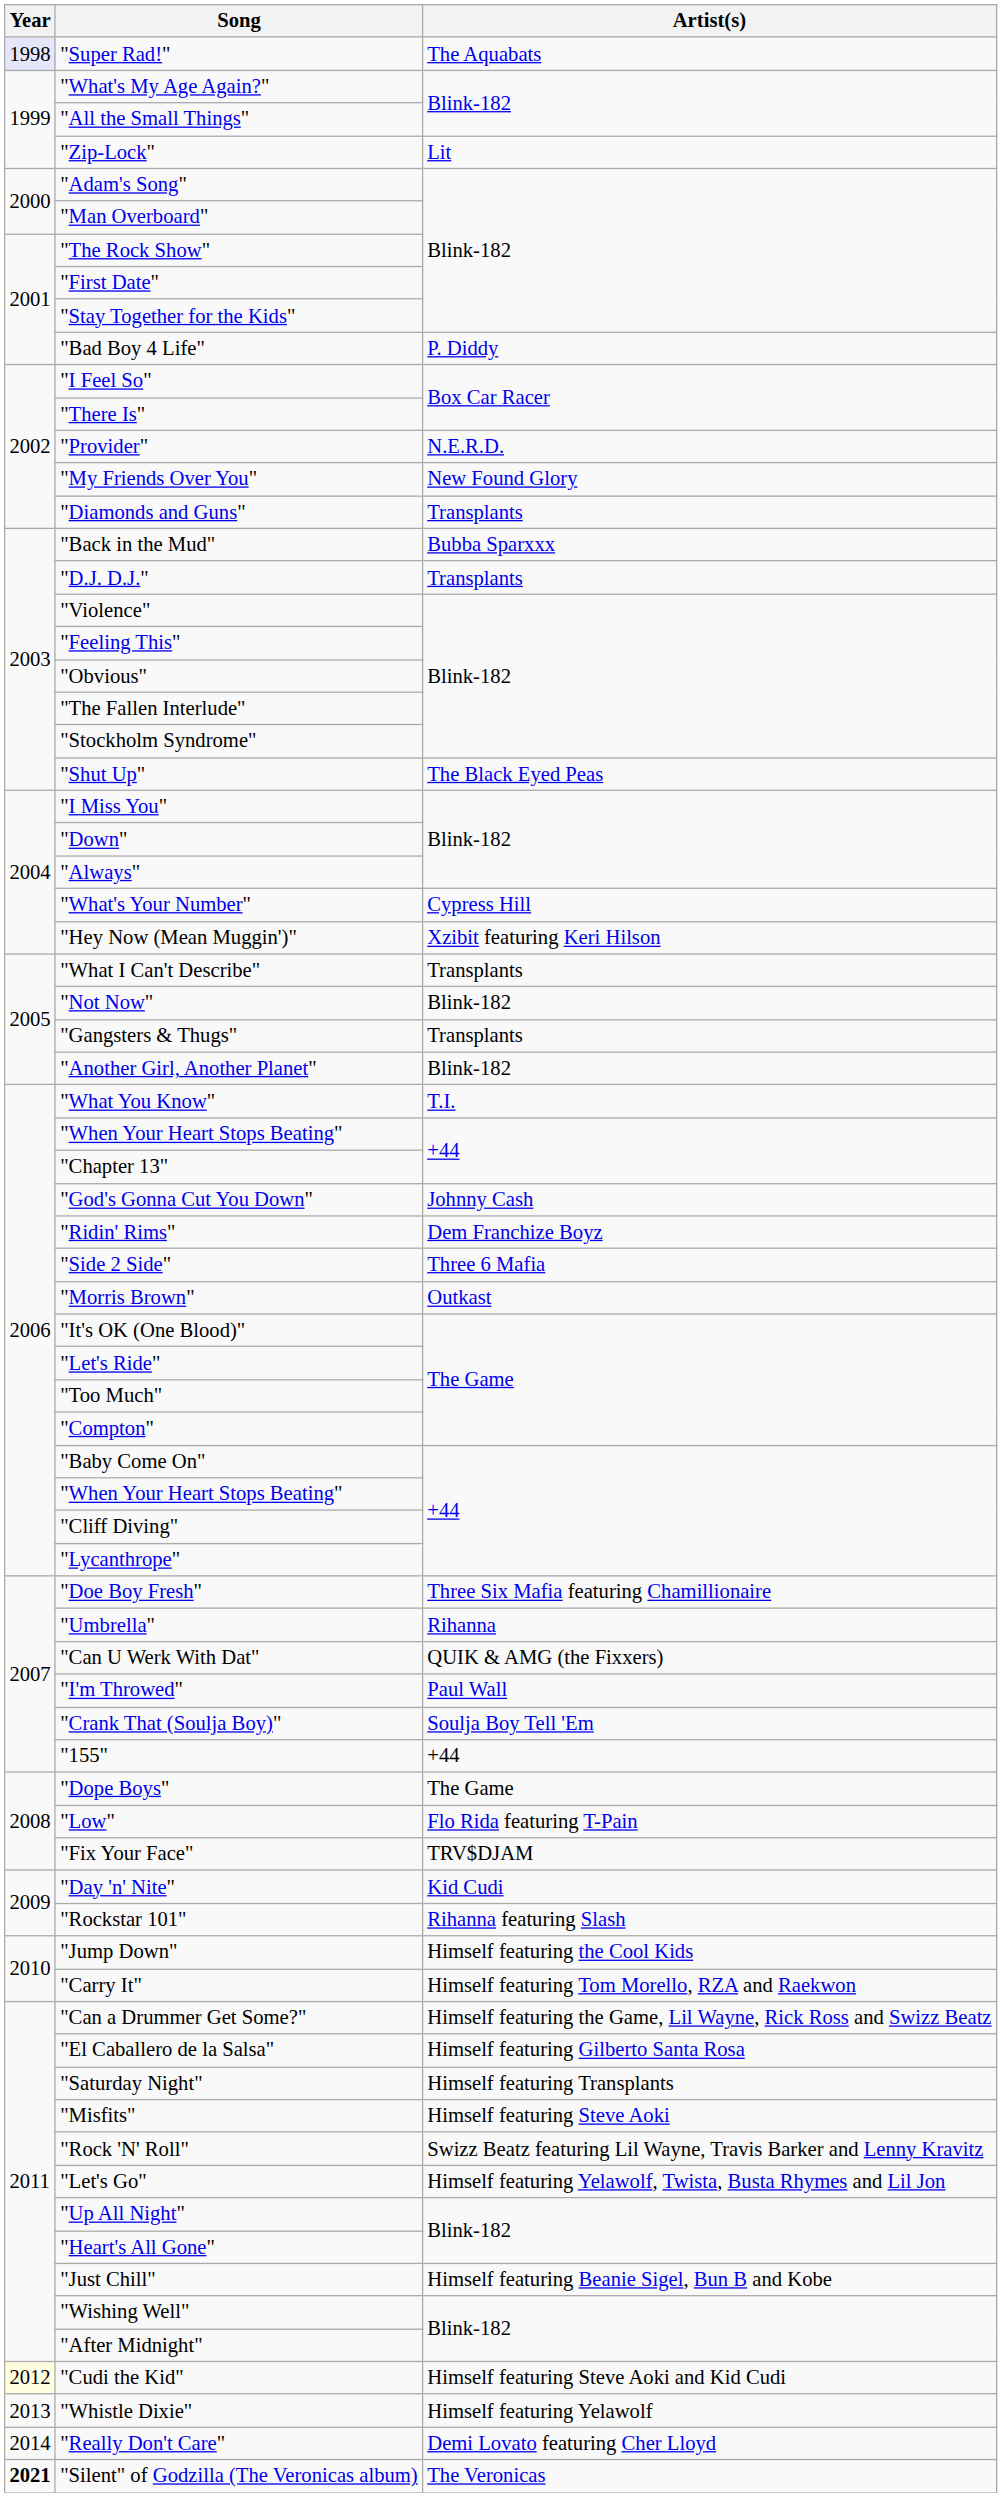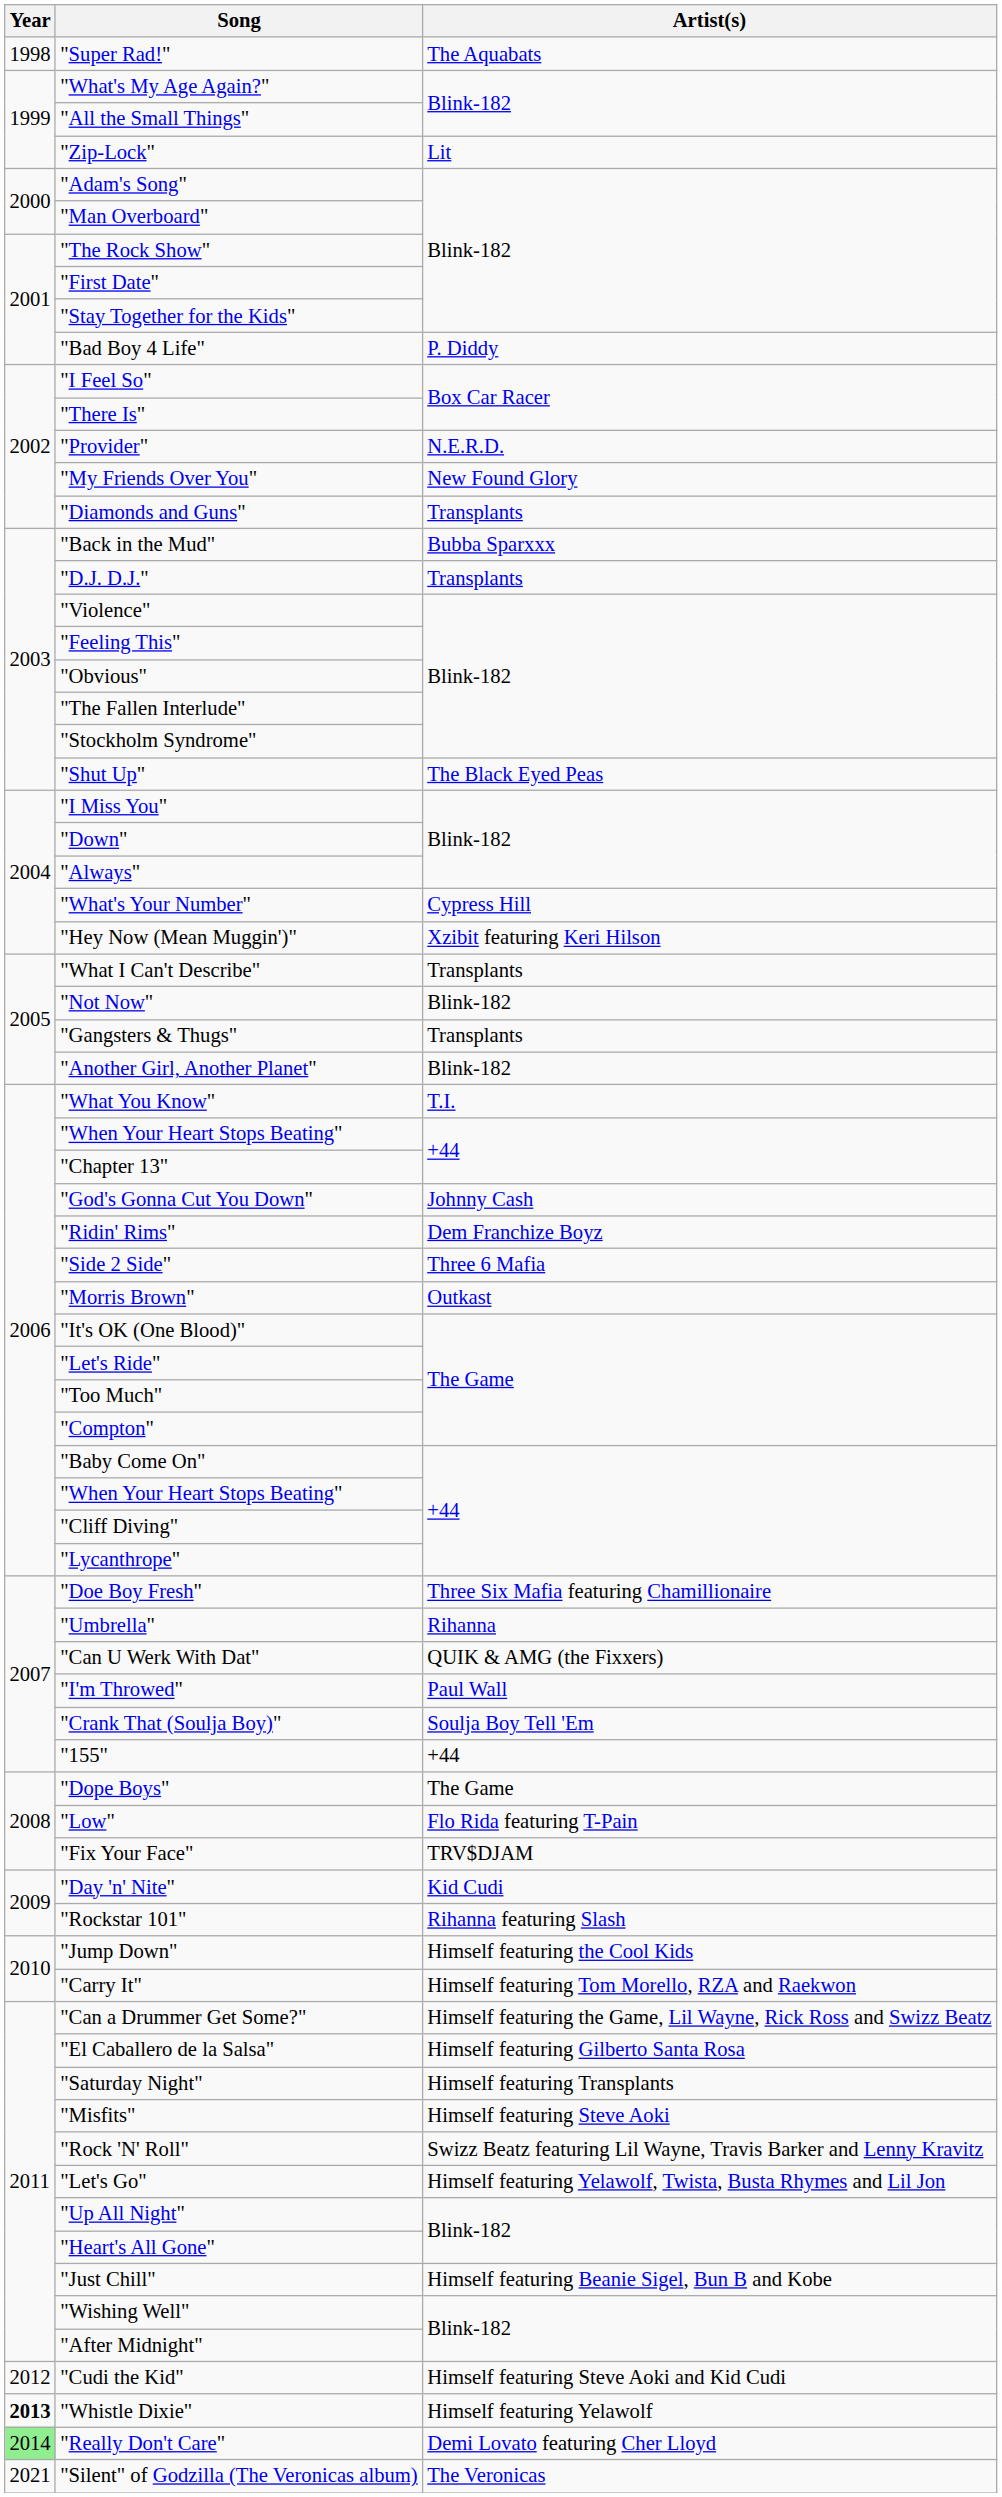(30, 53) lavender background -> (30, 53) no background
(30, 2377) lightyellow background -> (30, 2377) no background
(30, 2410) normal -> (30, 2410) bold
(30, 2443) no background -> (30, 2443) lightgreen background
(30, 2475) bold -> (30, 2475) normal
